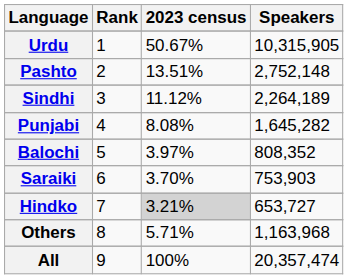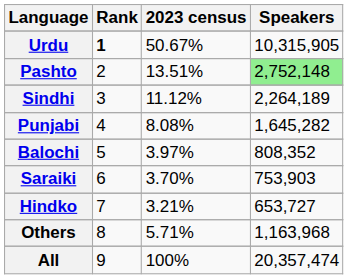(101, 44) normal -> (101, 44) bold
(292, 71) no background -> (292, 71) lightgreen background
(170, 206) lightgrey background -> (170, 206) no background
